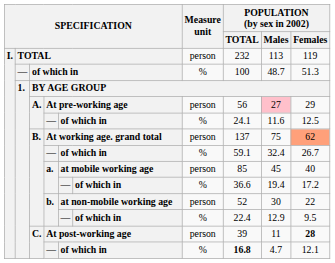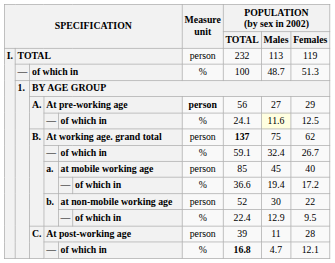(203, 104) normal -> (203, 104) bold
(276, 104) pink background -> (276, 104) no background
(276, 120) no background -> (276, 120) lightyellow background
(242, 136) normal -> (242, 136) bold
(310, 136) lightsalmon background -> (310, 136) no background
(310, 233) bold -> (310, 233) normal
